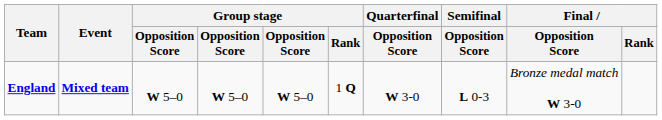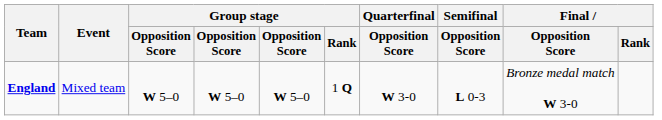(95, 88) bold -> (93, 88) normal
